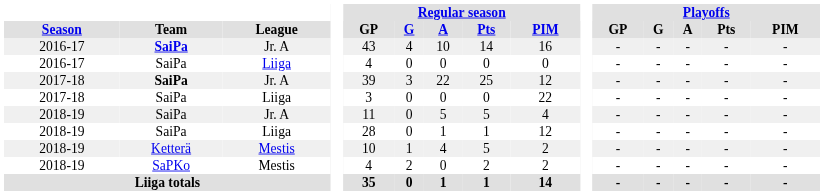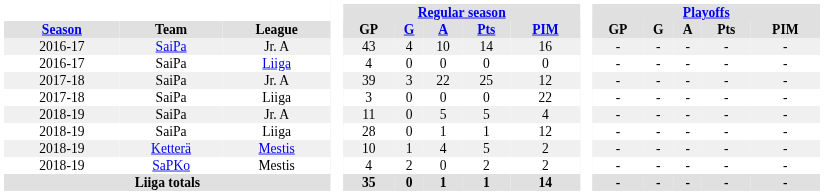(171, 46) bold -> (171, 46) normal
(171, 80) bold -> (171, 80) normal
